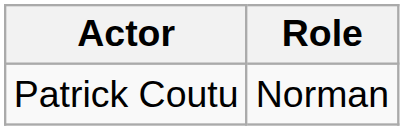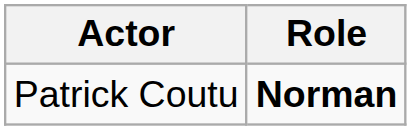(322, 93) normal -> (327, 93) bold
